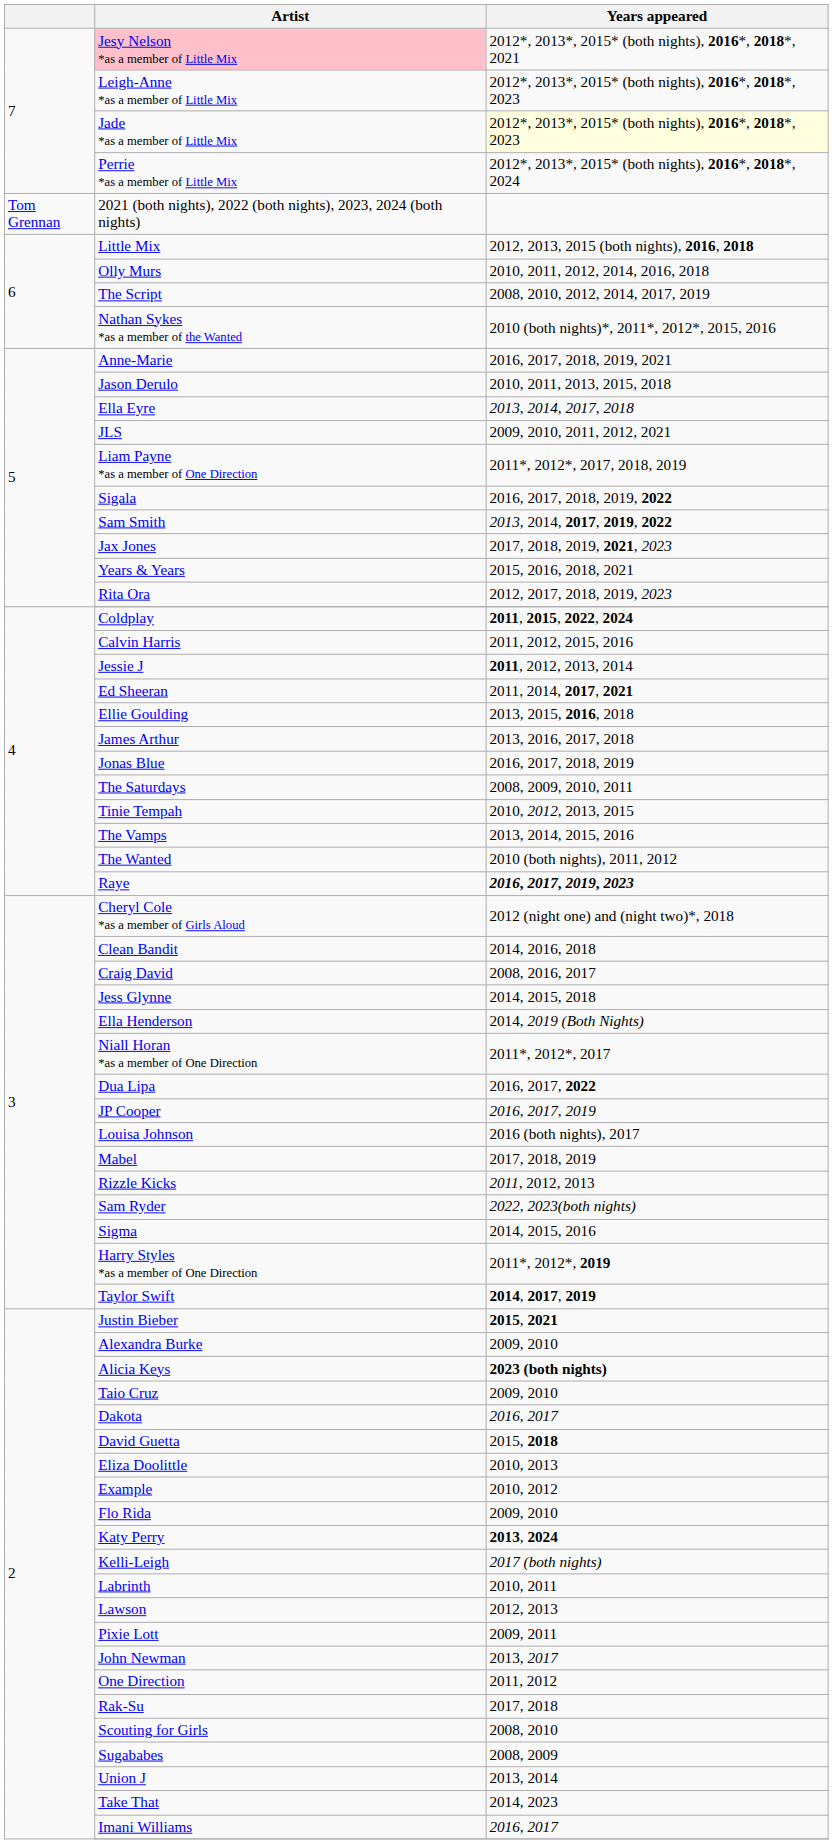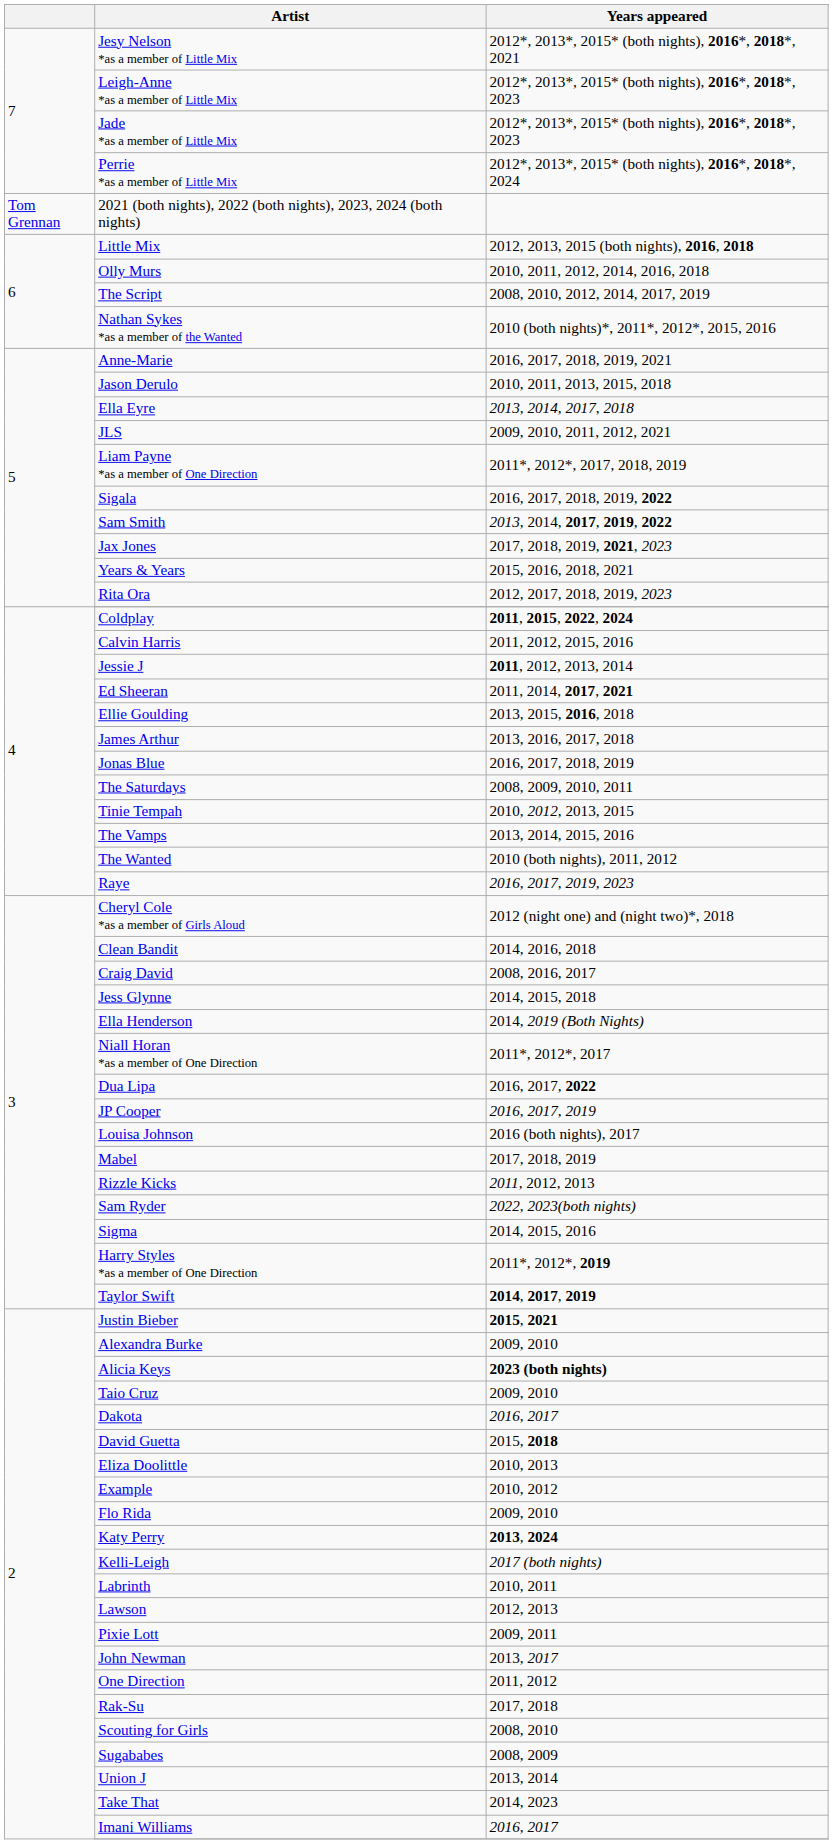(168, 49) pink background -> (168, 49) no background
(642, 131) lightyellow background -> (642, 131) no background
(562, 883) bold -> (562, 883) normal
